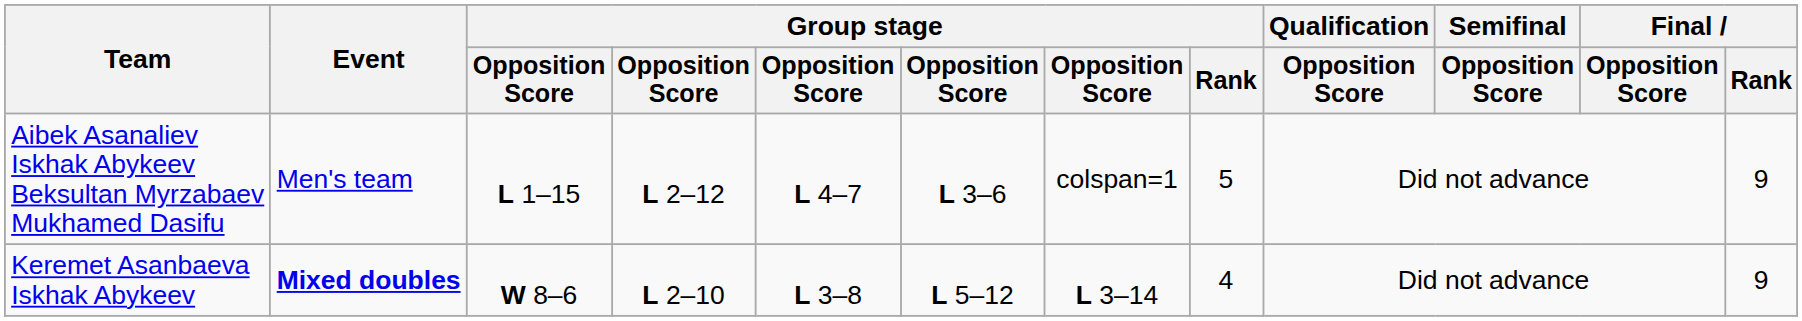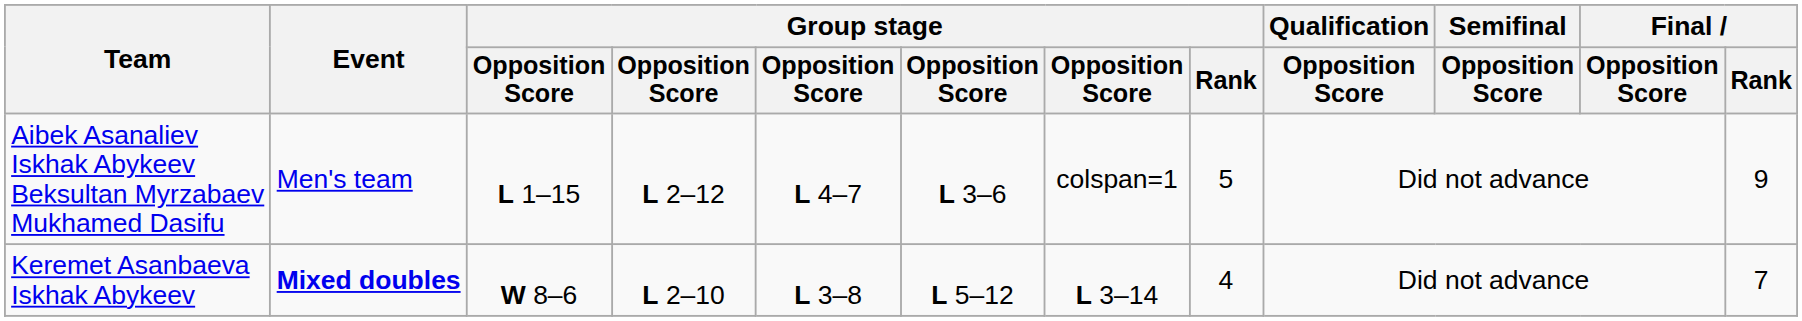(1761, 280) 9 -> (1761, 280) 7
